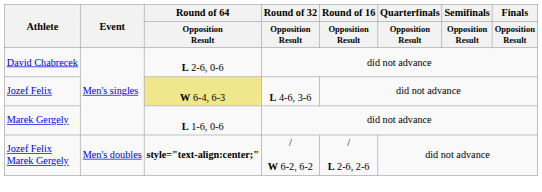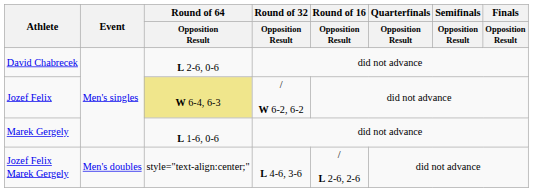(290, 97) L 4-6, 3-6 -> (281, 97) / W 6-2, 6-2
(203, 155) bold -> (198, 167) normal
(290, 155) / W 6-2, 6-2 -> (281, 173) L 4-6, 3-6
